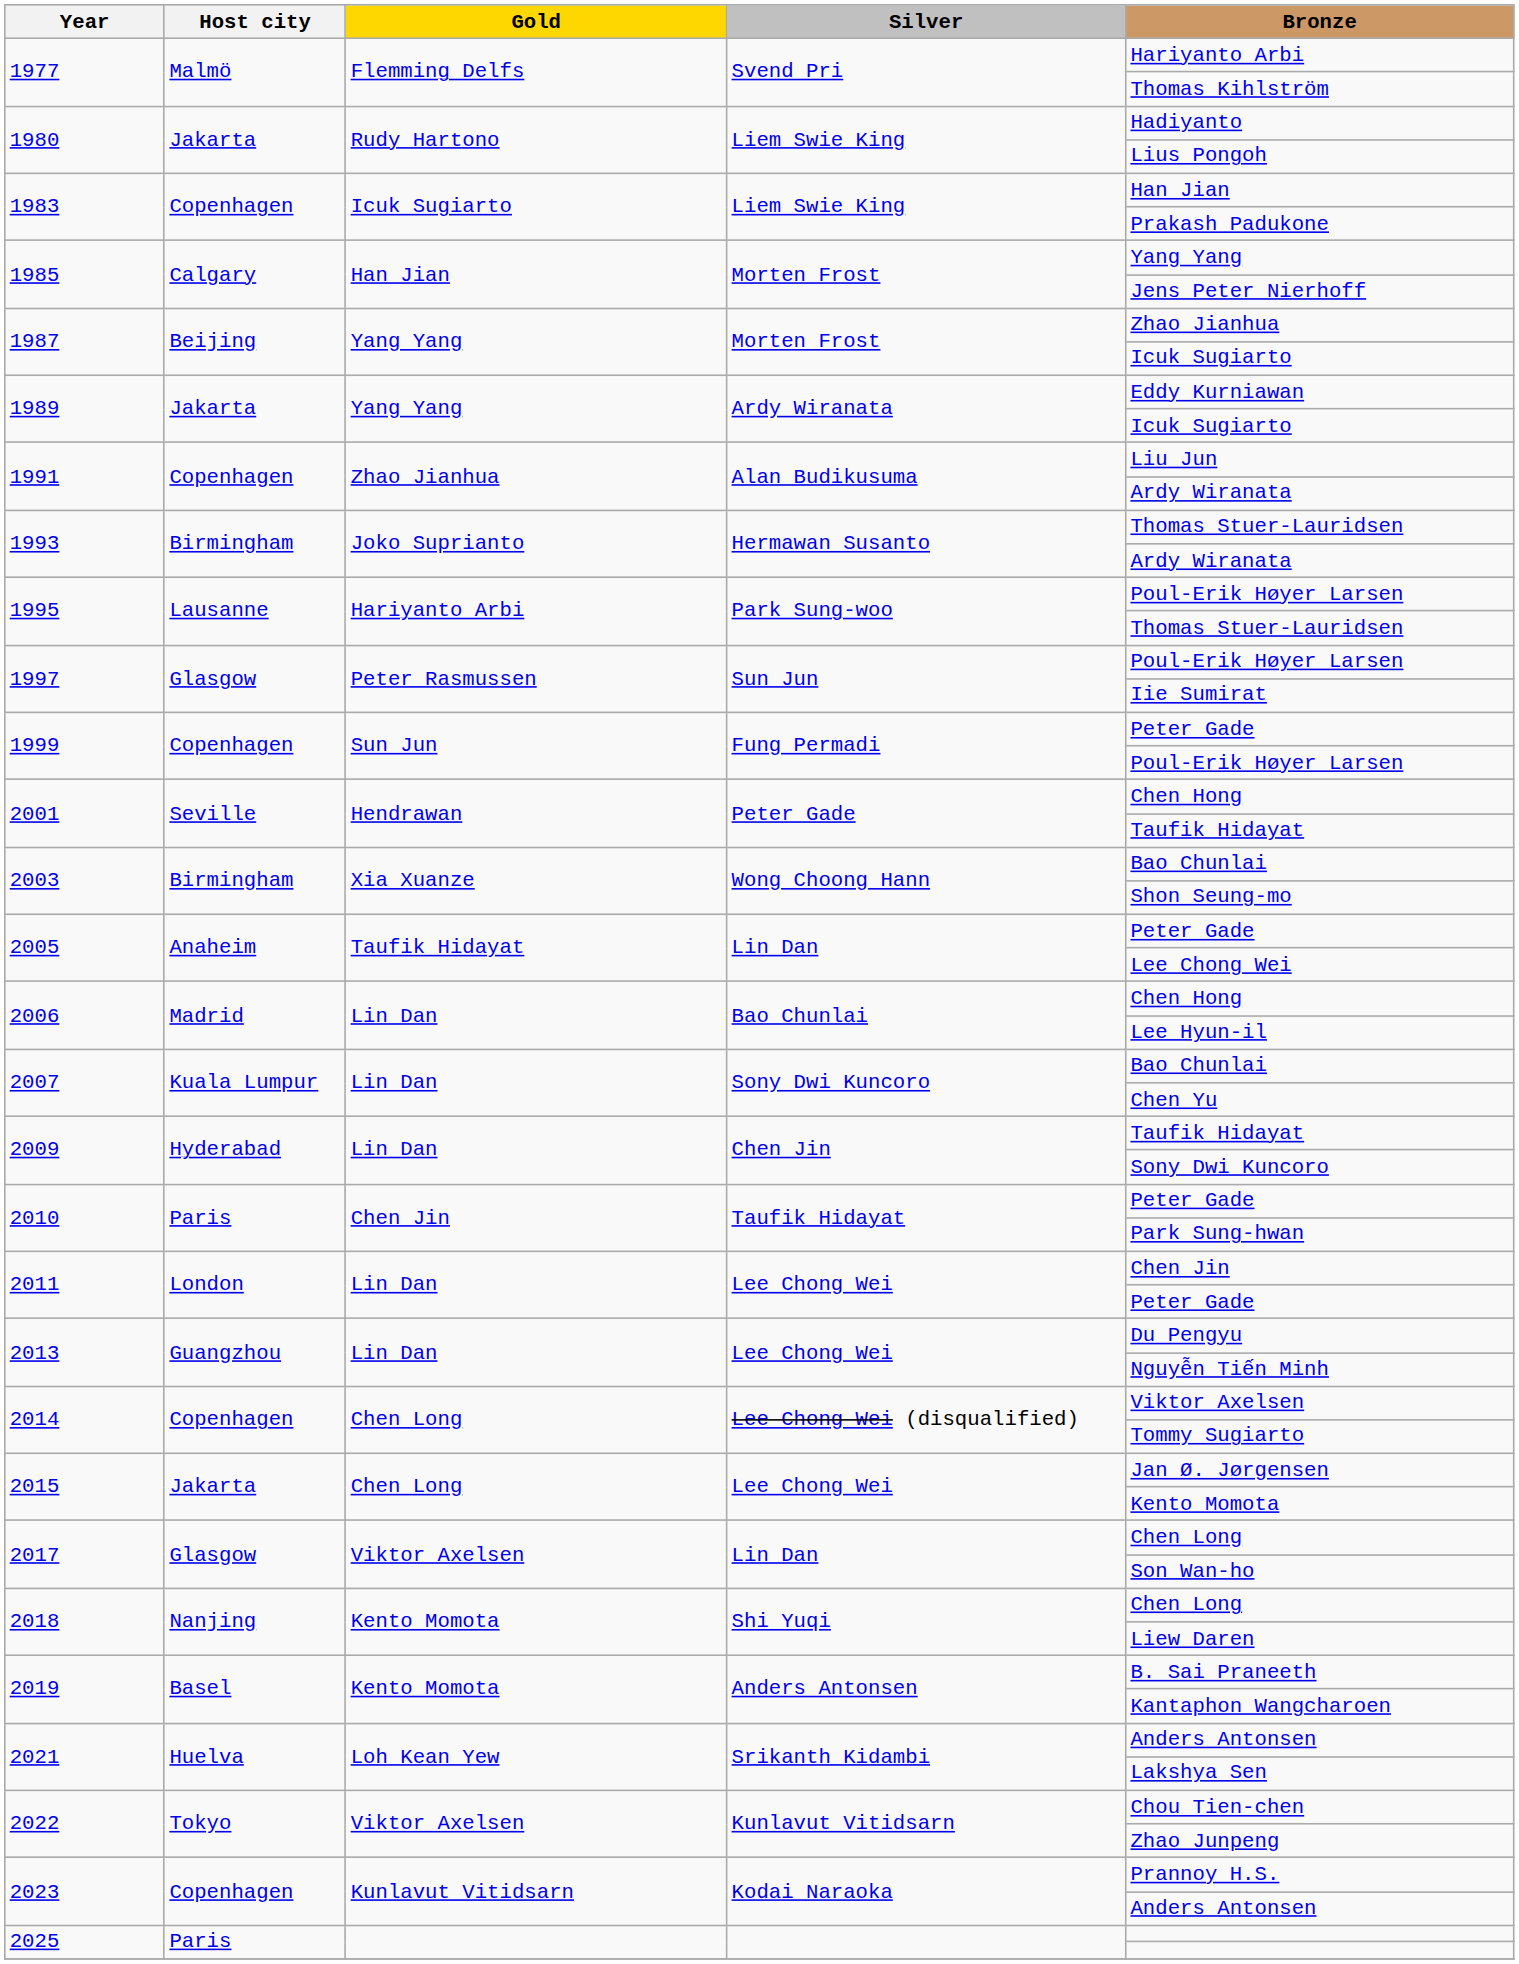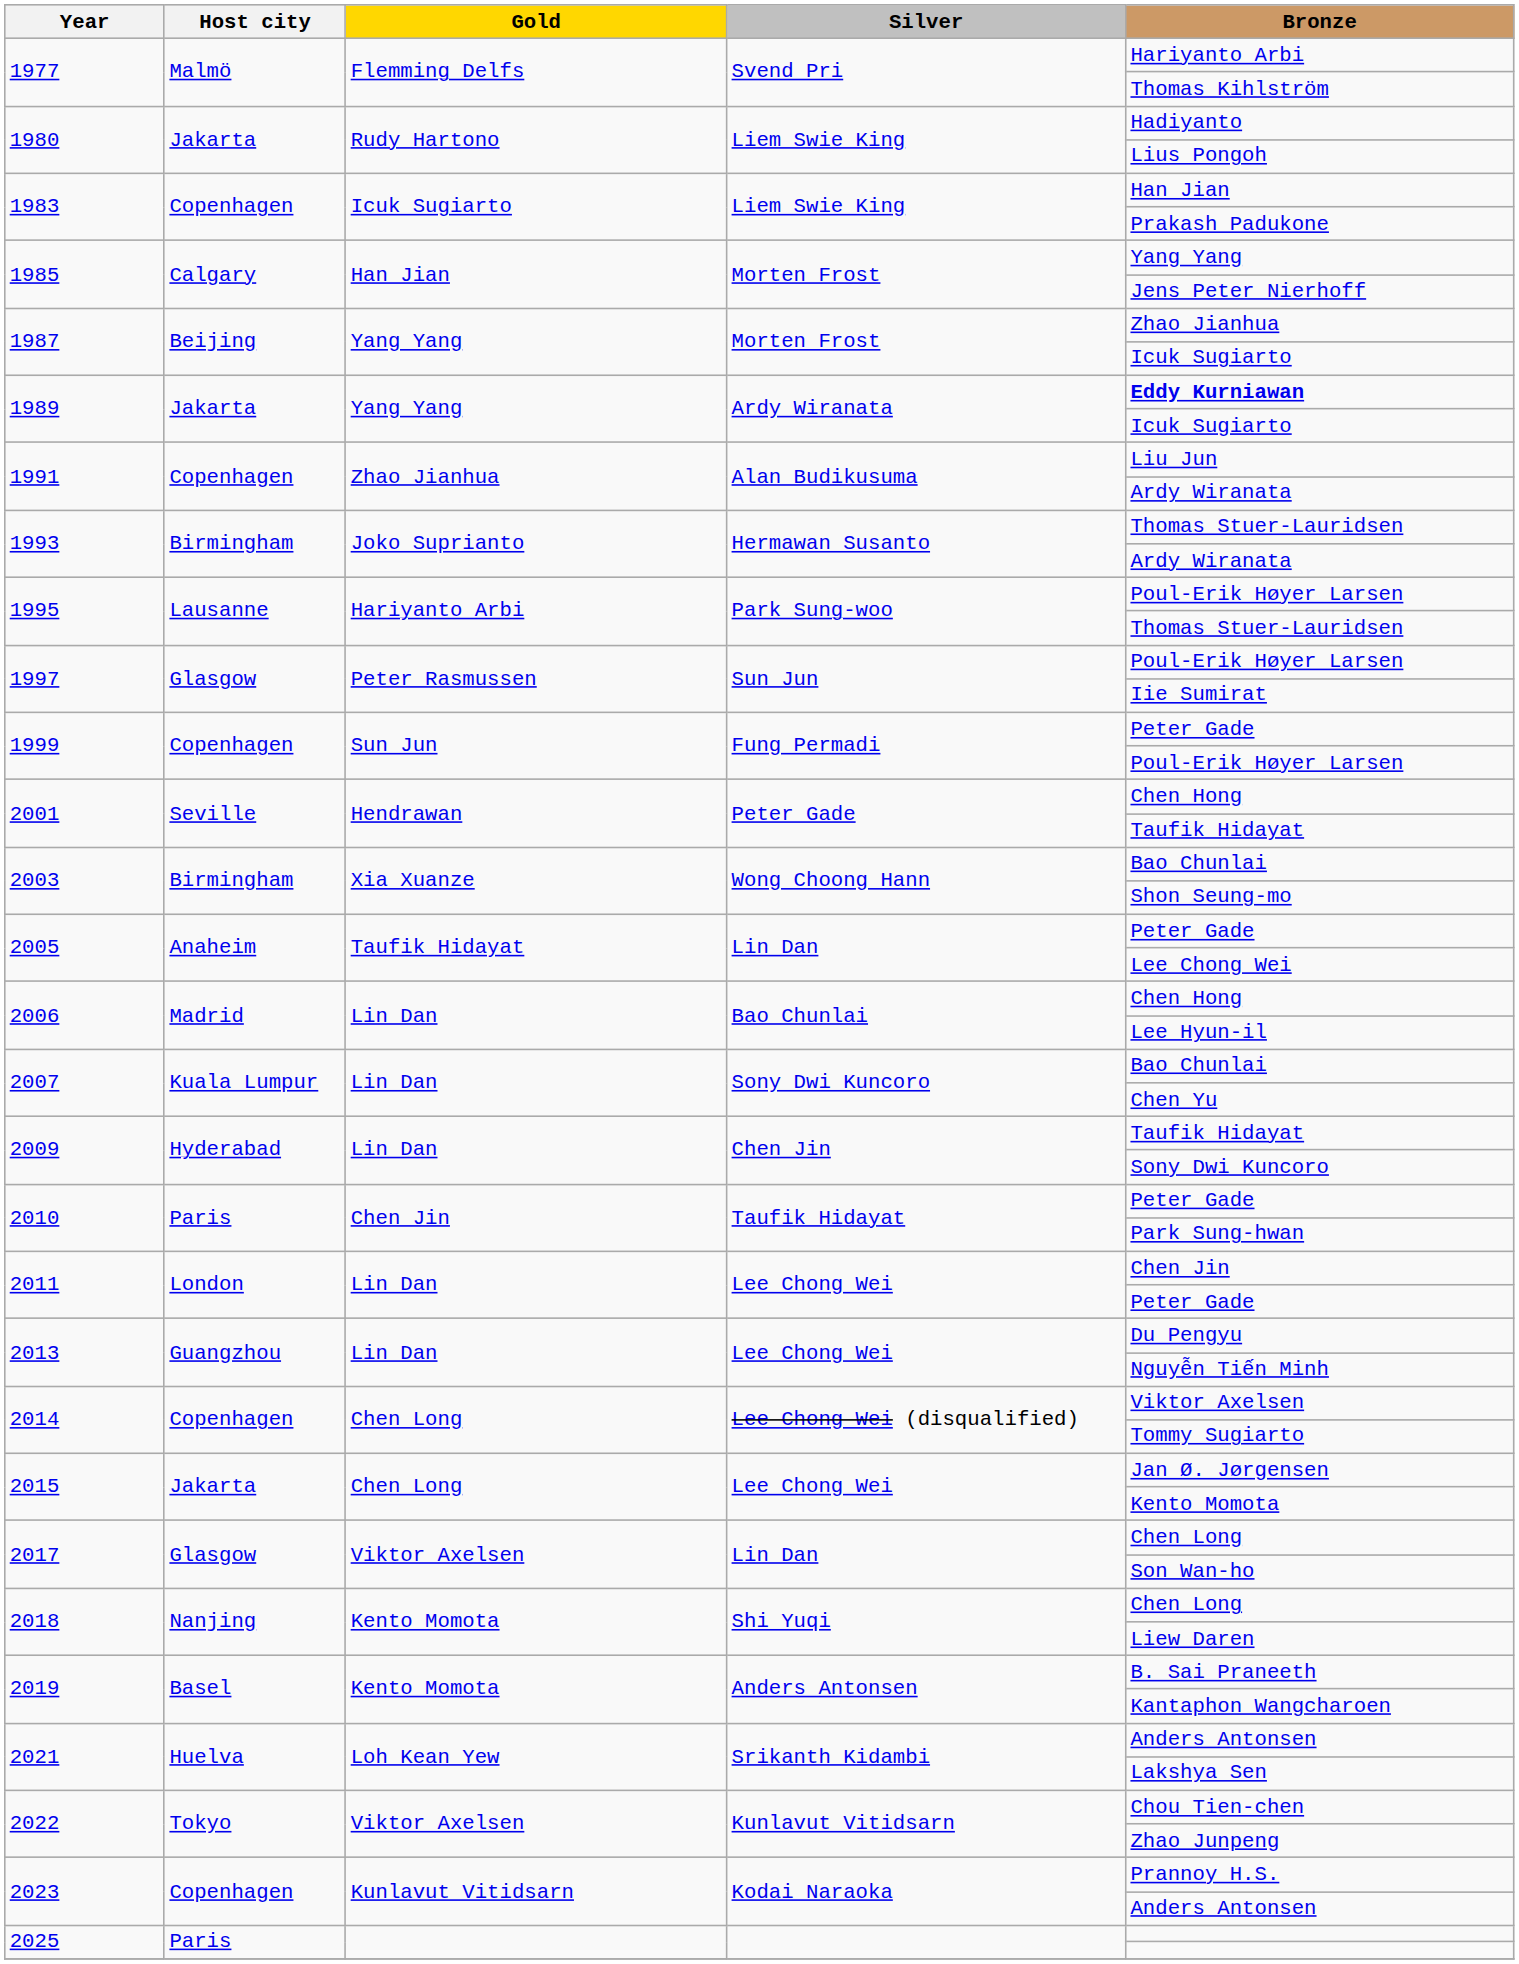(1217, 392) normal -> (1217, 392) bold
